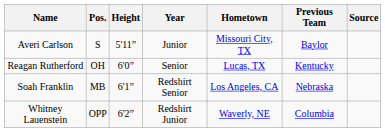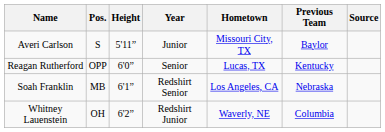(98, 66) OH -> (98, 66) OPP
(98, 114) OPP -> (98, 114) OH
